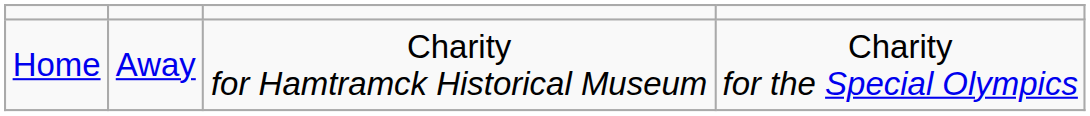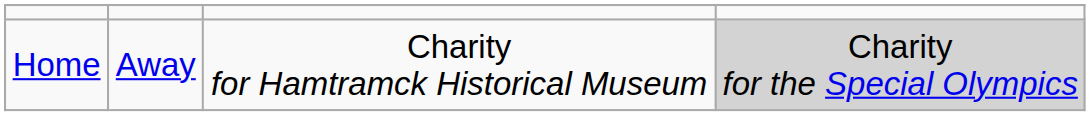(900, 64) no background -> (900, 64) lightgrey background
